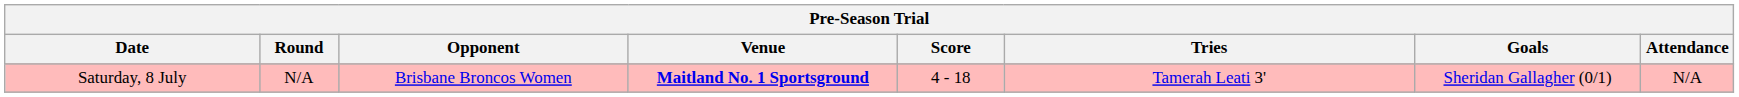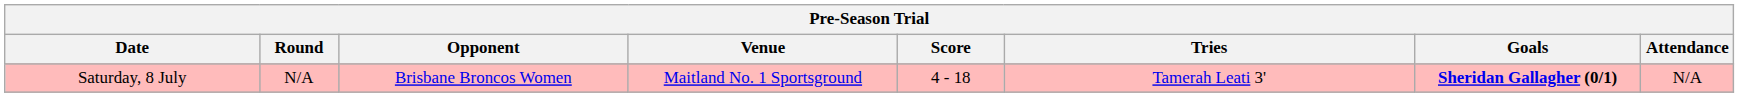(763, 77) bold -> (763, 77) normal
(1528, 77) normal -> (1528, 77) bold
